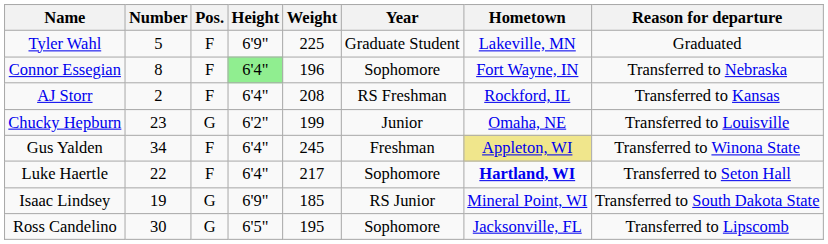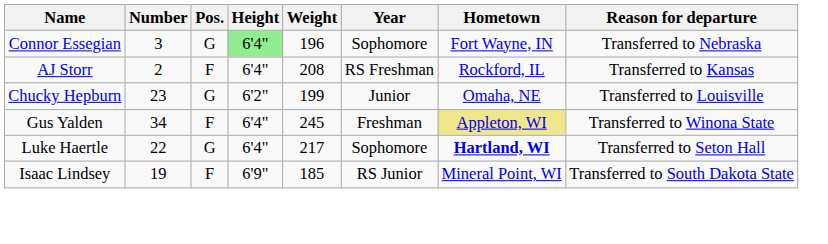- row: (65, 43)
(158, 69) 8 -> (158, 43) 3
(210, 69) F -> (210, 43) G
(210, 174) F -> (210, 148) G
(210, 200) G -> (210, 174) F
- row: (65, 226)
